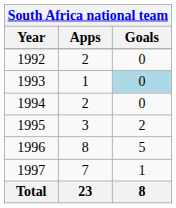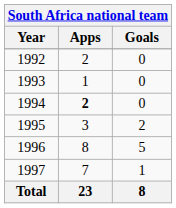(142, 81) lightblue background -> (142, 81) no background
(85, 103) normal -> (85, 103) bold
